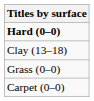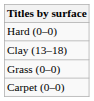(34, 31) bold -> (32, 31) normal
